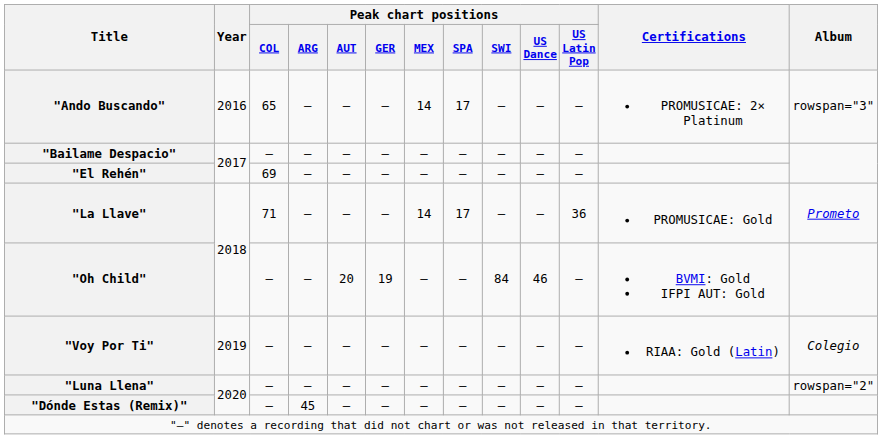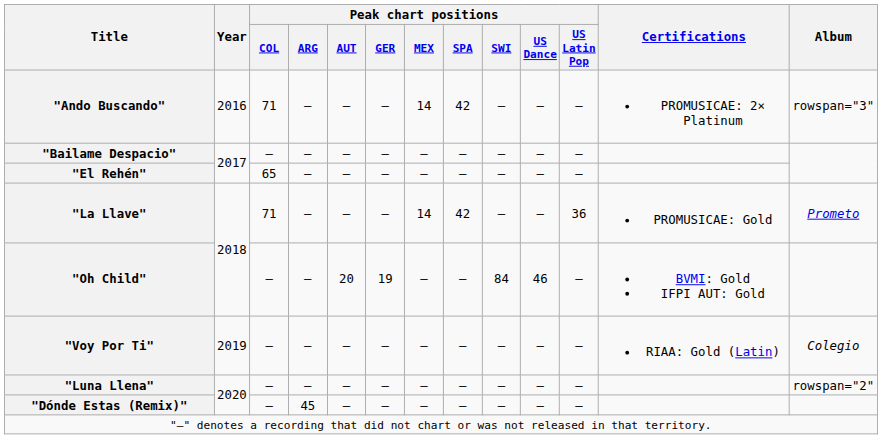(269, 107) 65 -> (269, 107) 71
(463, 107) 17 -> (463, 107) 42
(269, 173) 69 -> (269, 173) 65
(463, 213) 17 -> (463, 213) 42
